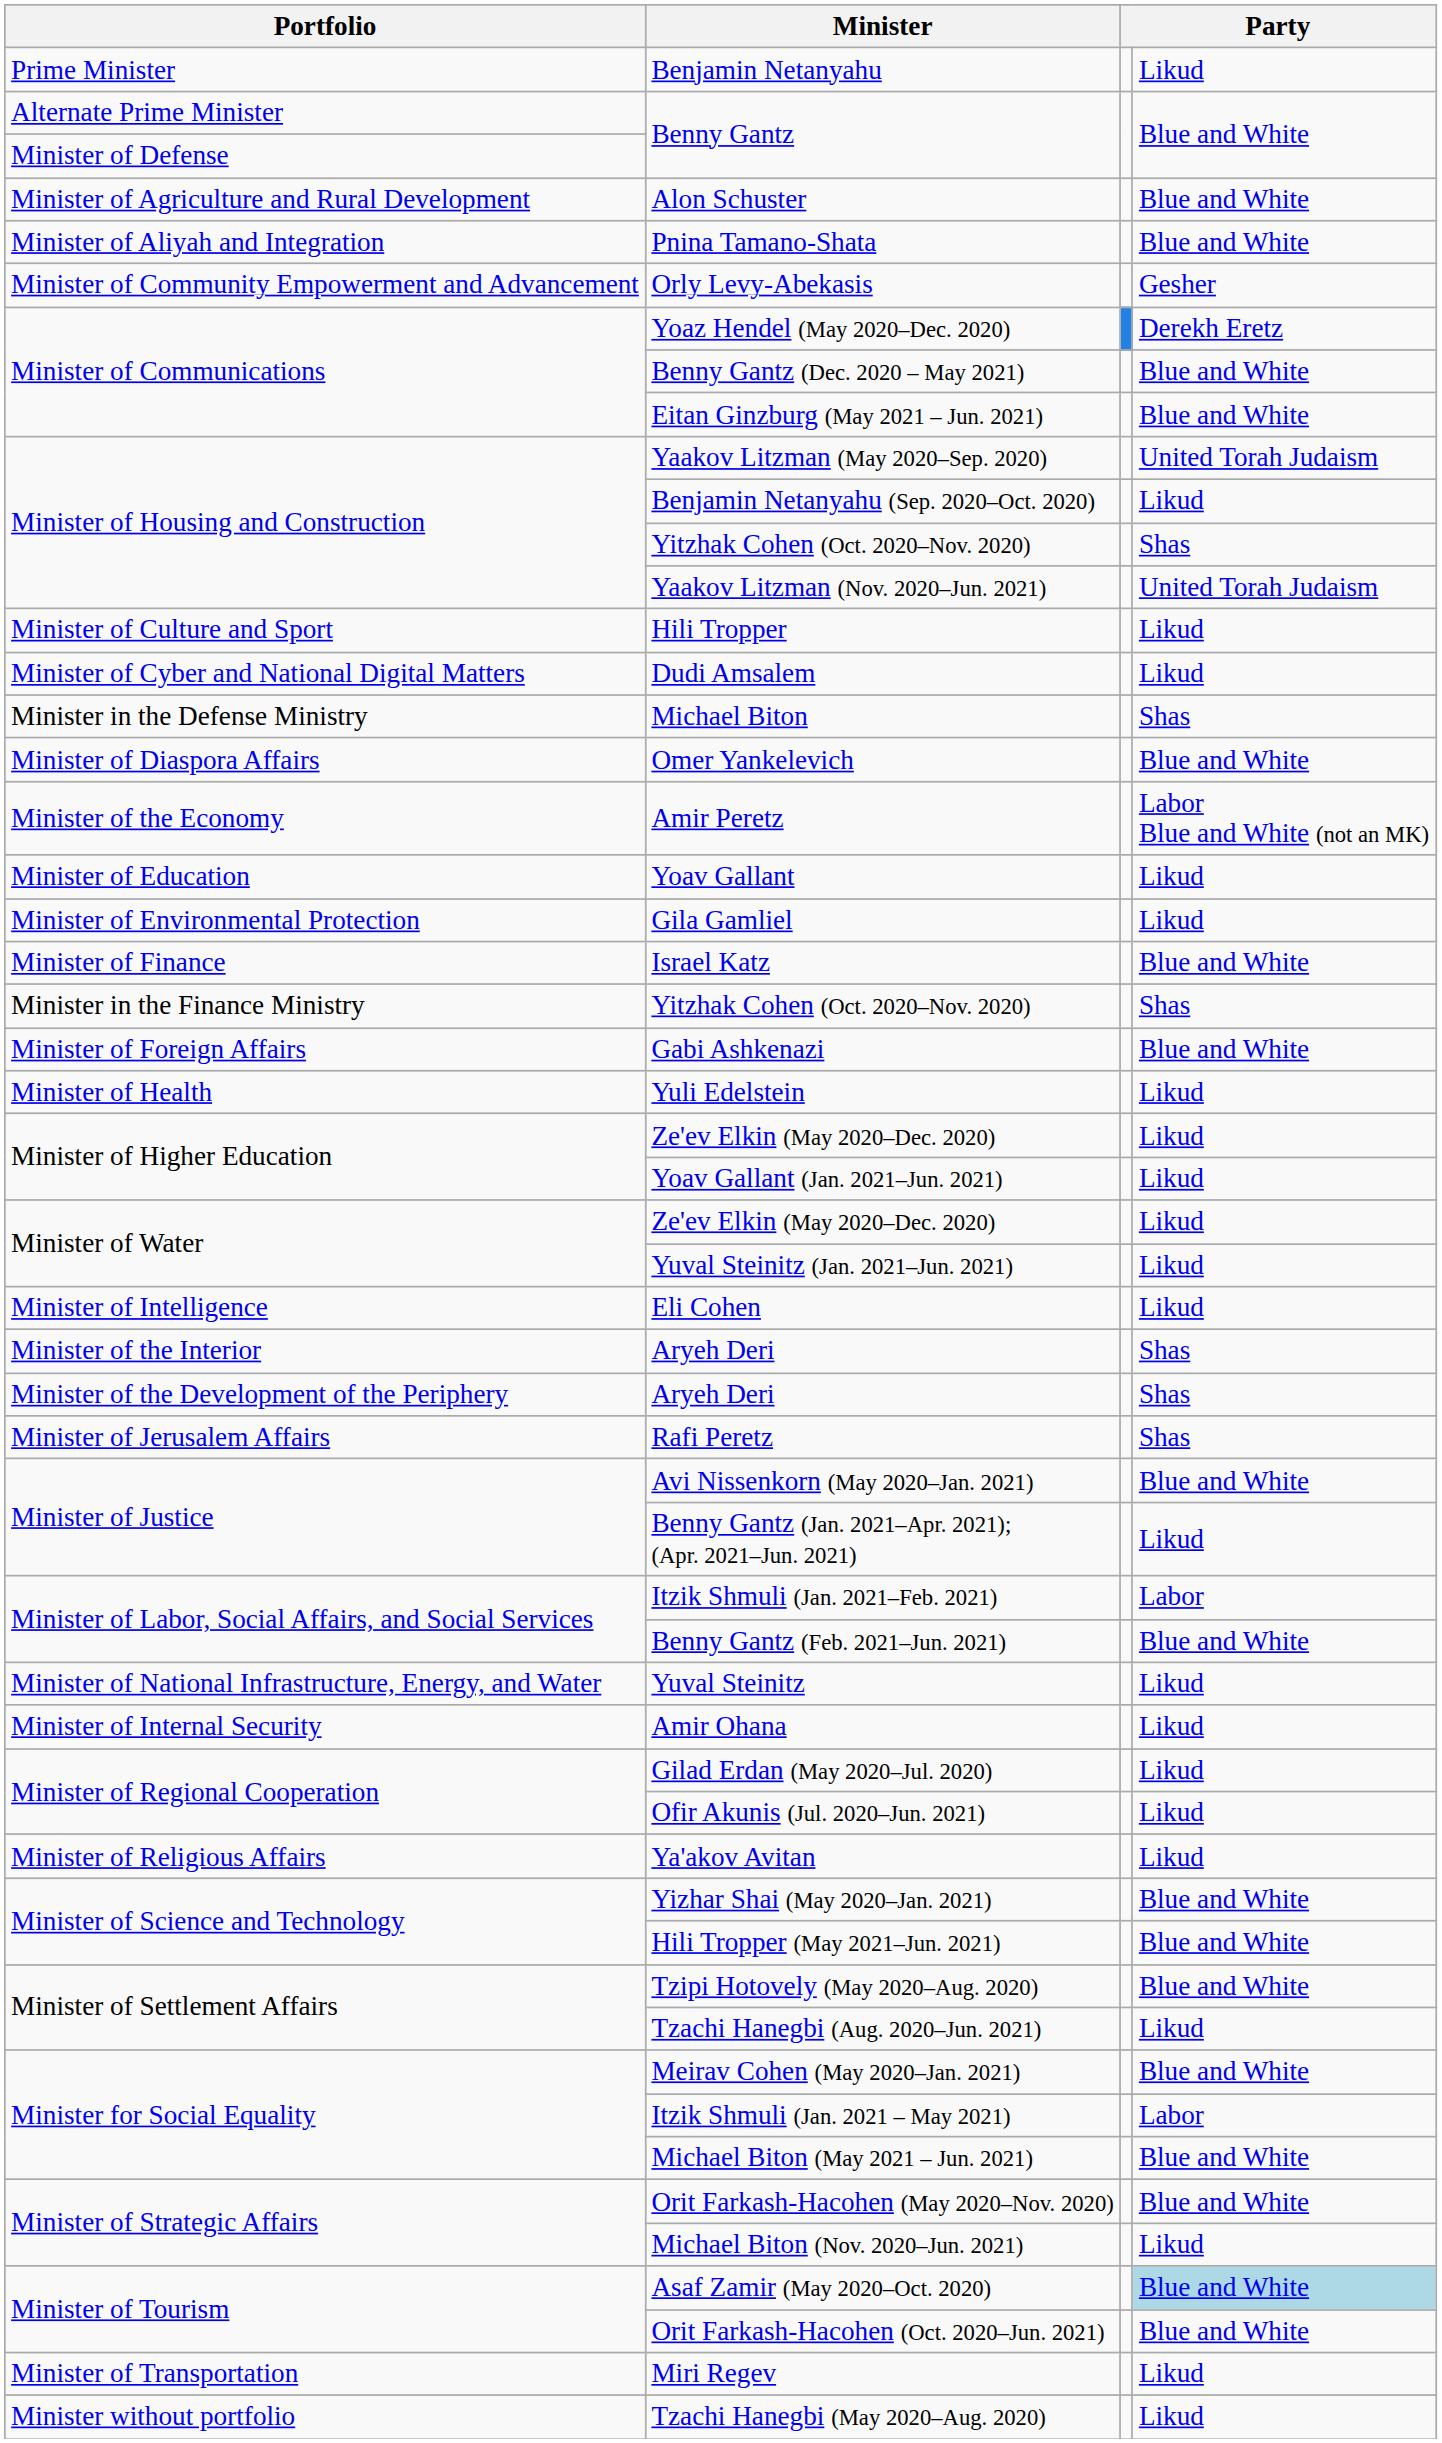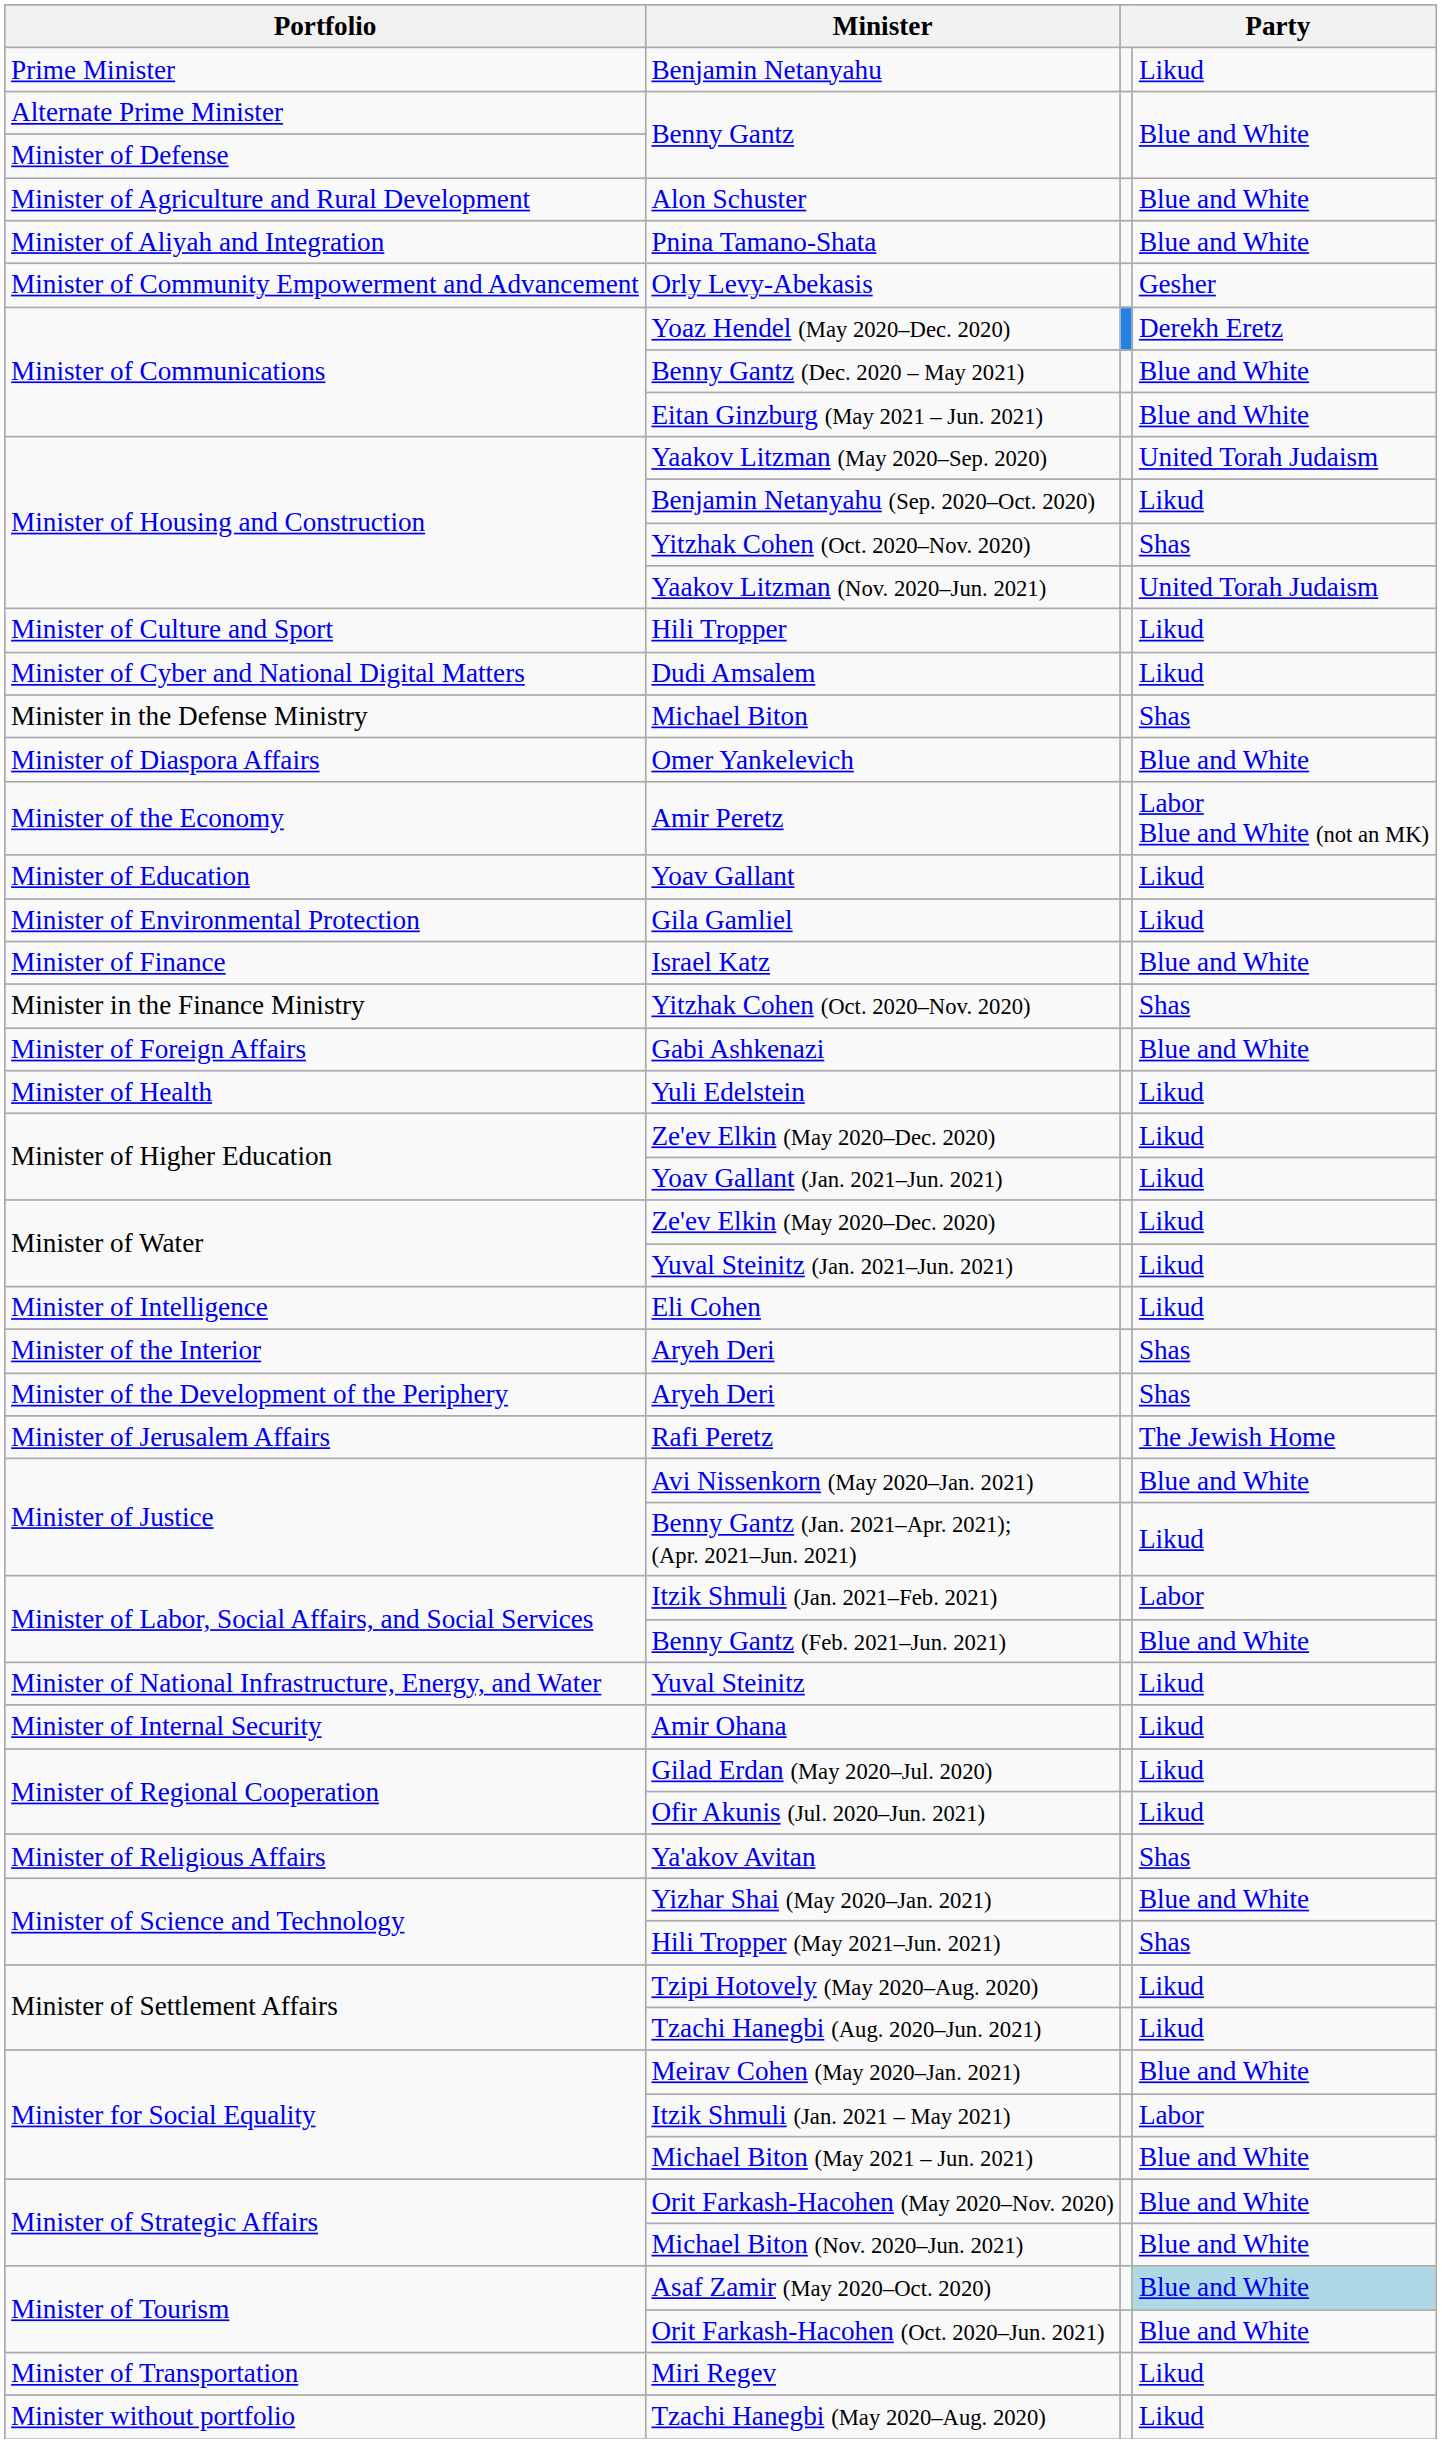(1165, 1437) Shas -> (1237, 1437) The Jewish Home
(1171, 1855) Likud -> (1165, 1855) Shas
(1224, 1942) Blue and White -> (1165, 1942) Shas
(1224, 1985) Blue and White -> (1171, 1985) Likud
(1171, 2244) Likud -> (1224, 2244) Blue and White
